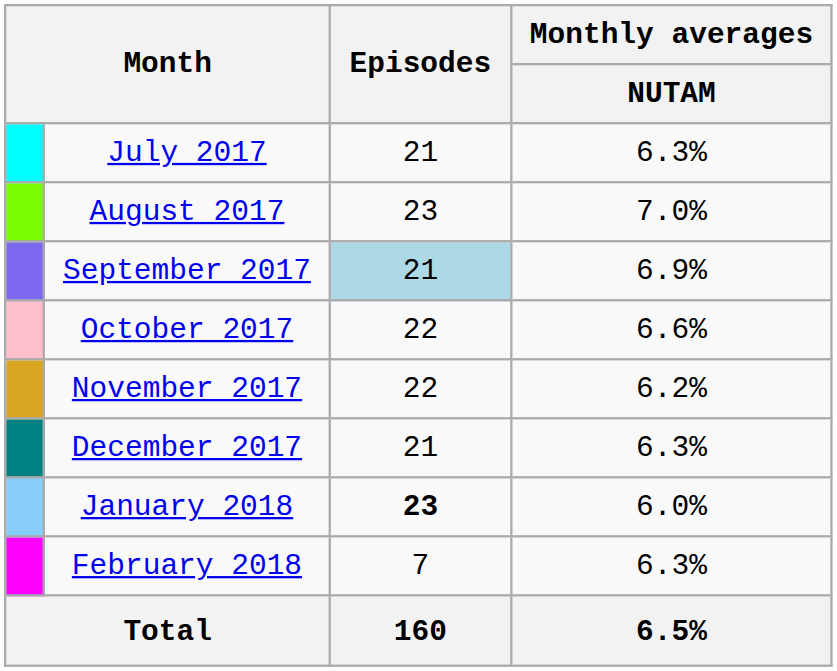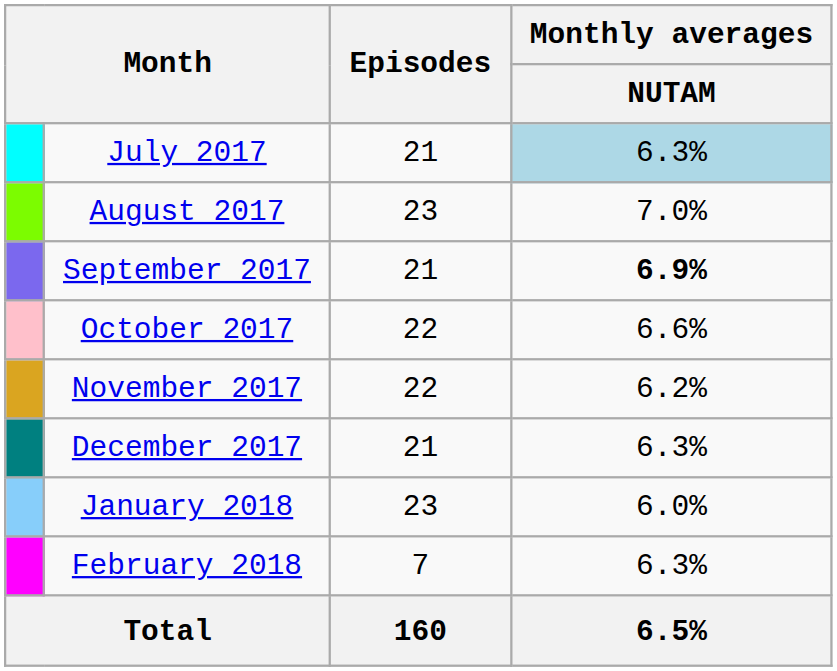(671, 153) no background -> (671, 153) lightblue background
(420, 271) lightblue background -> (420, 271) no background
(671, 271) normal -> (671, 271) bold
(420, 507) bold -> (420, 507) normal
